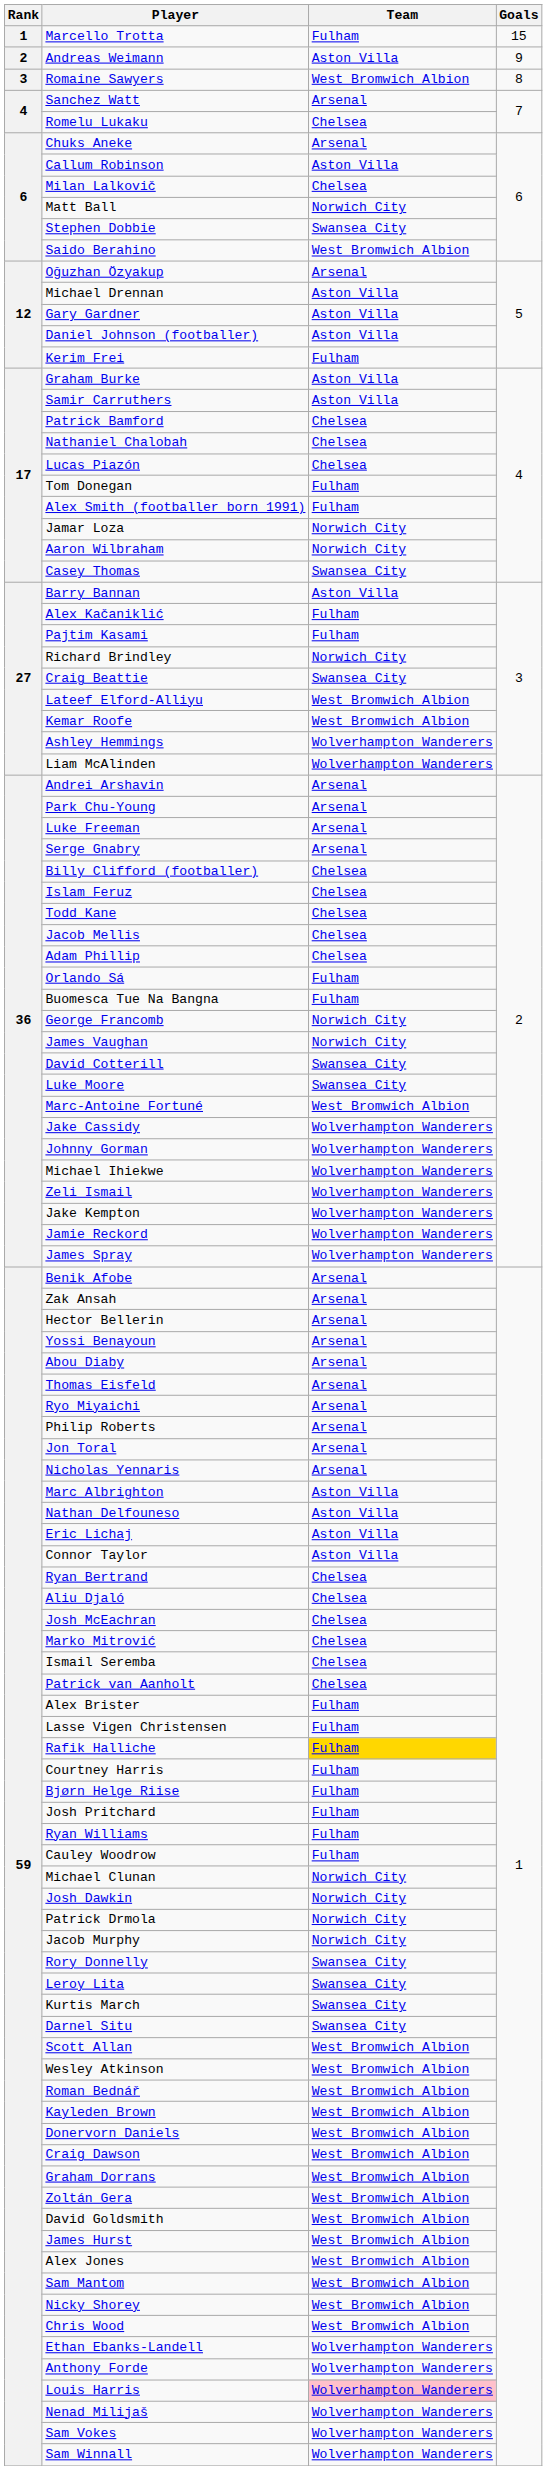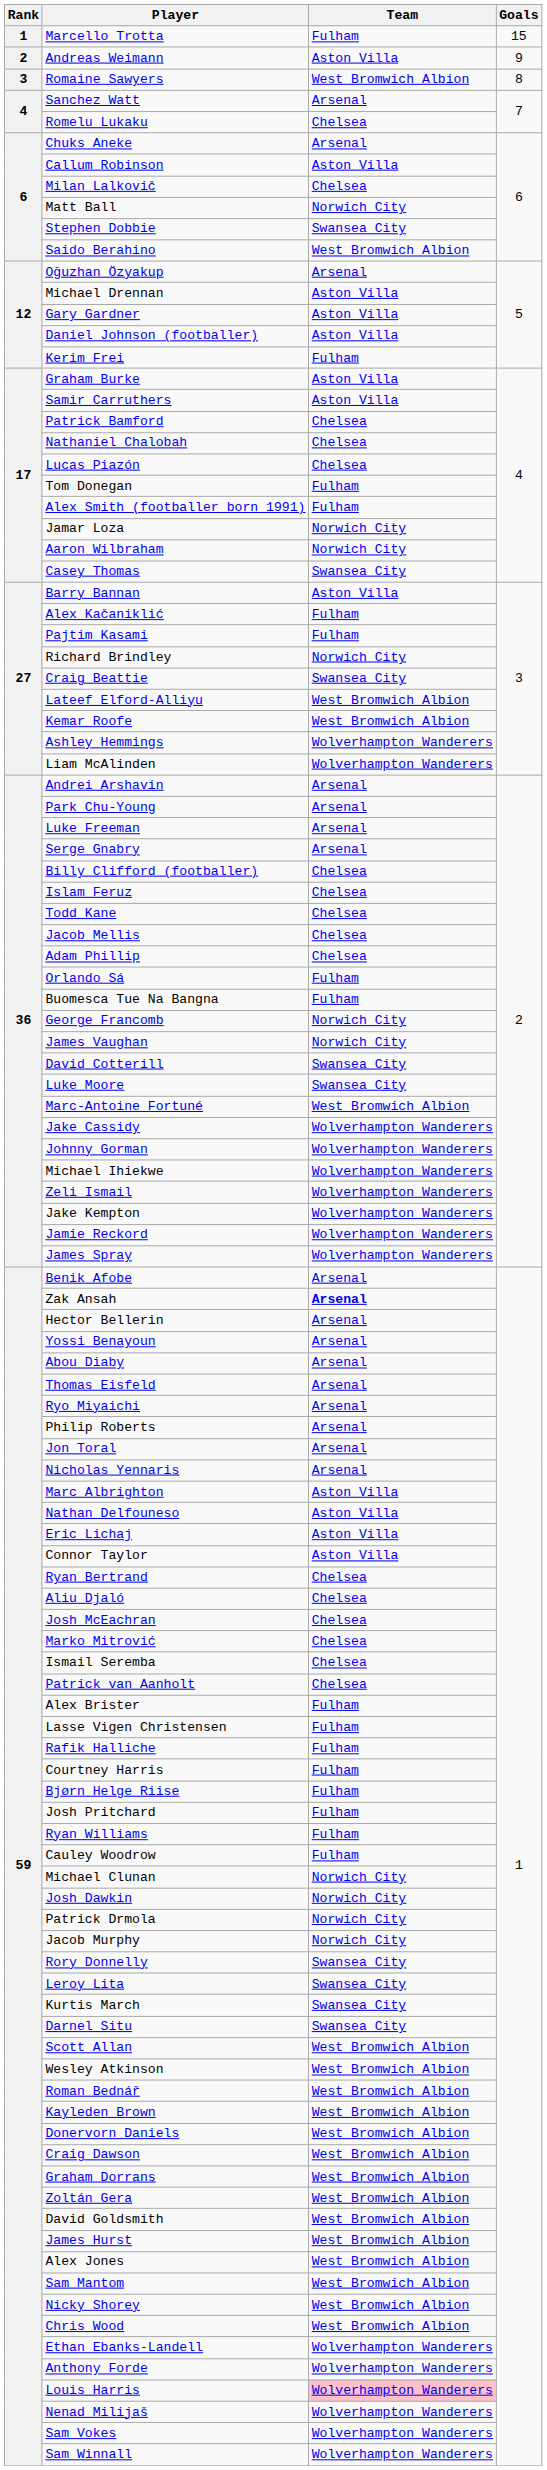(339, 1299) normal -> (339, 1299) bold
(335, 1749) gold background -> (335, 1749) no background
